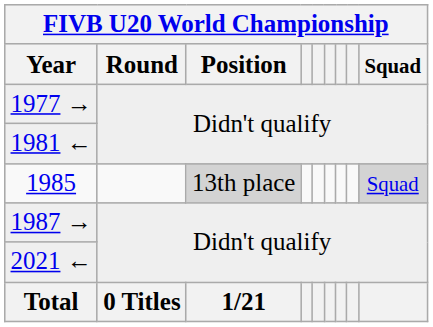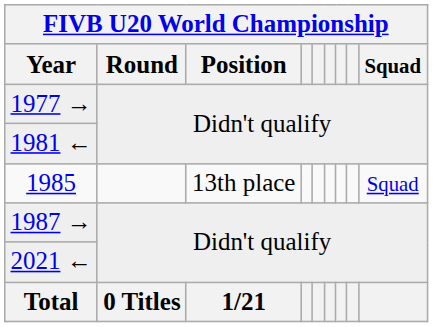(244, 182) lightgrey background -> (244, 182) no background
(393, 184) lightgrey background -> (393, 184) no background
